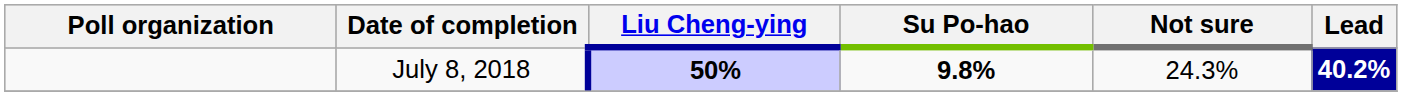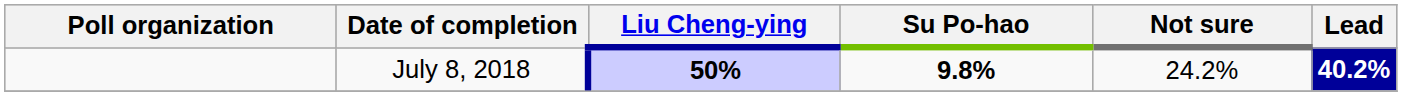(1202, 70) 24.3% -> (1202, 70) 24.2%
